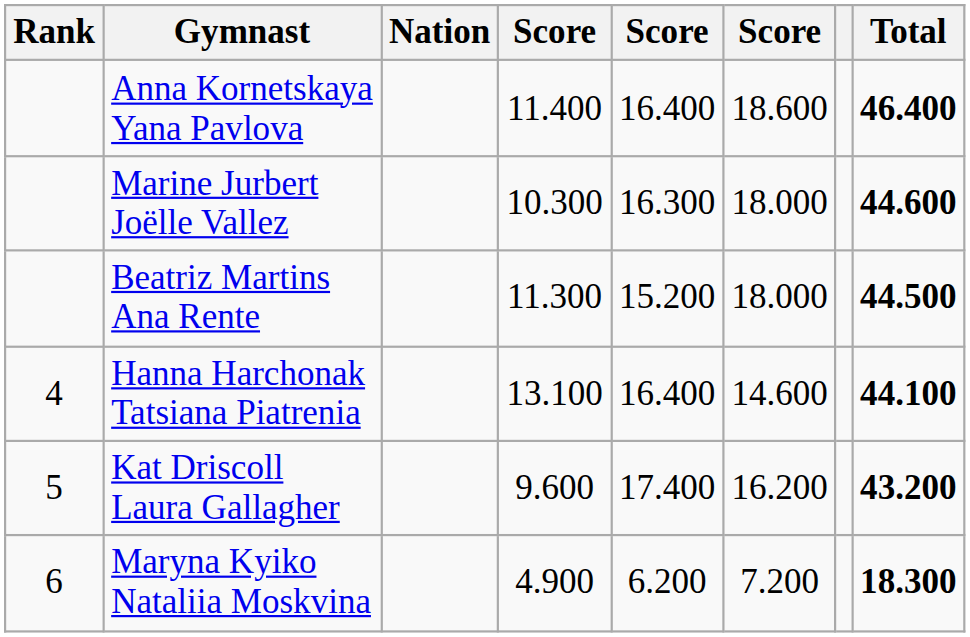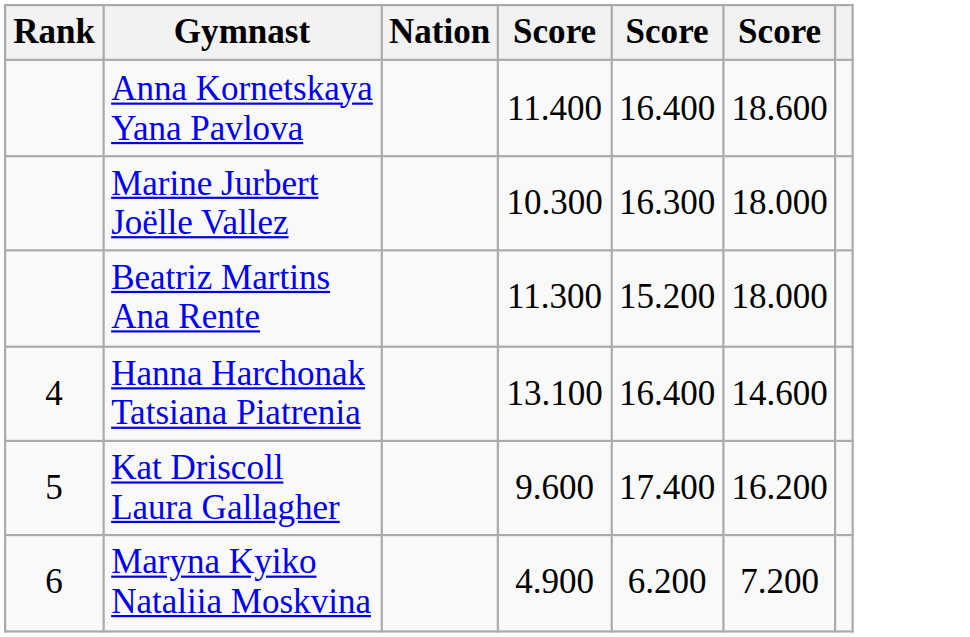- column: (908, 32)
